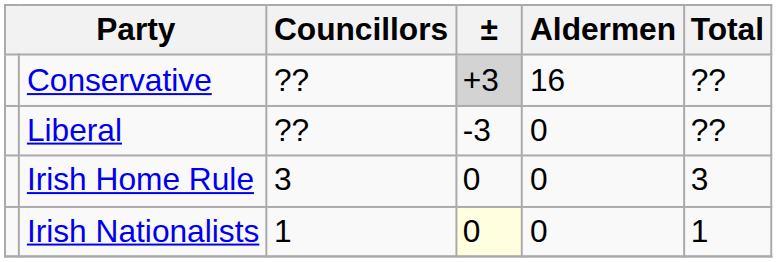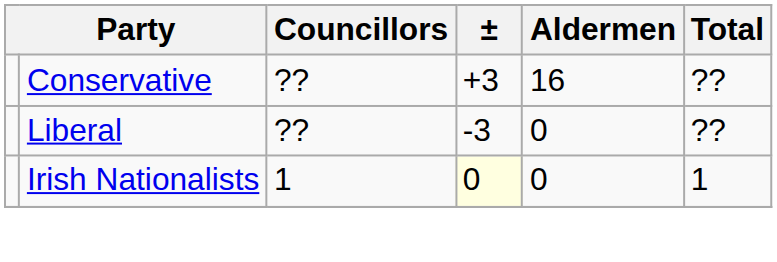(481, 79) lightgrey background -> (481, 79) no background
- row: (140, 180)
